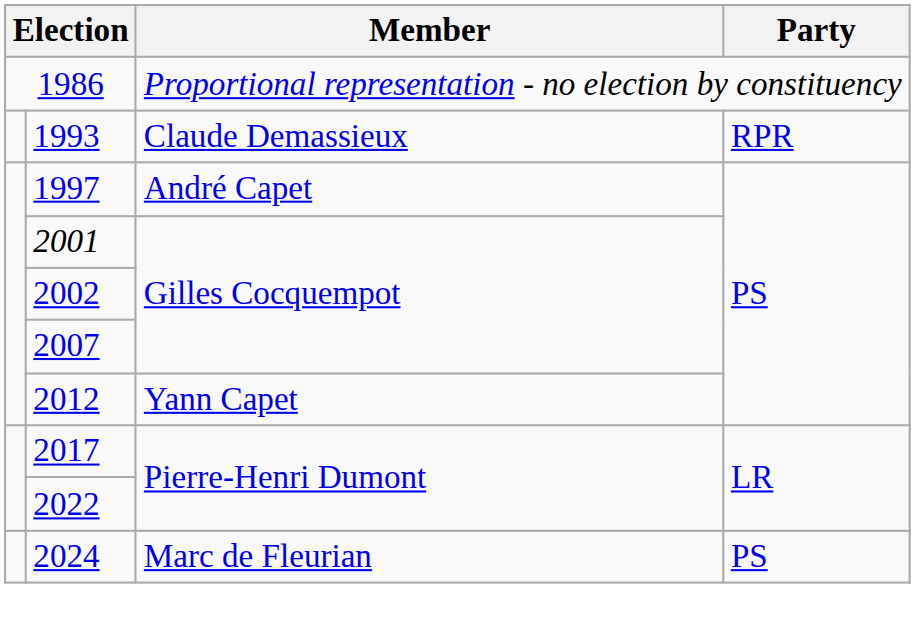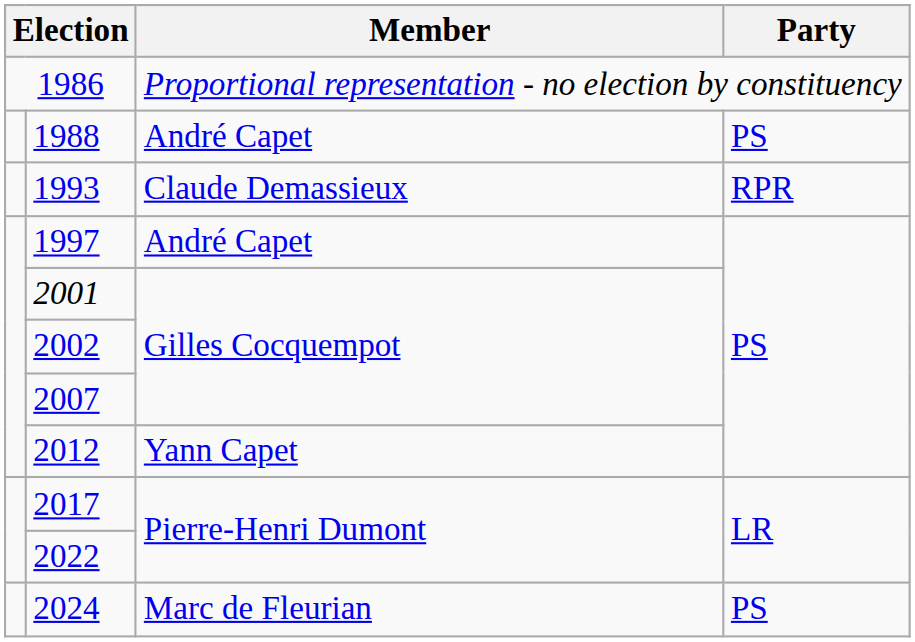+ row: (66, 135)
